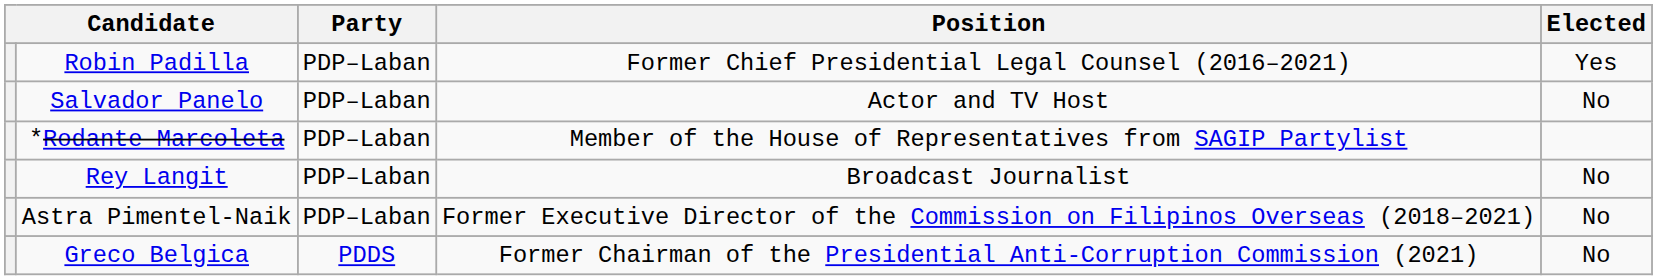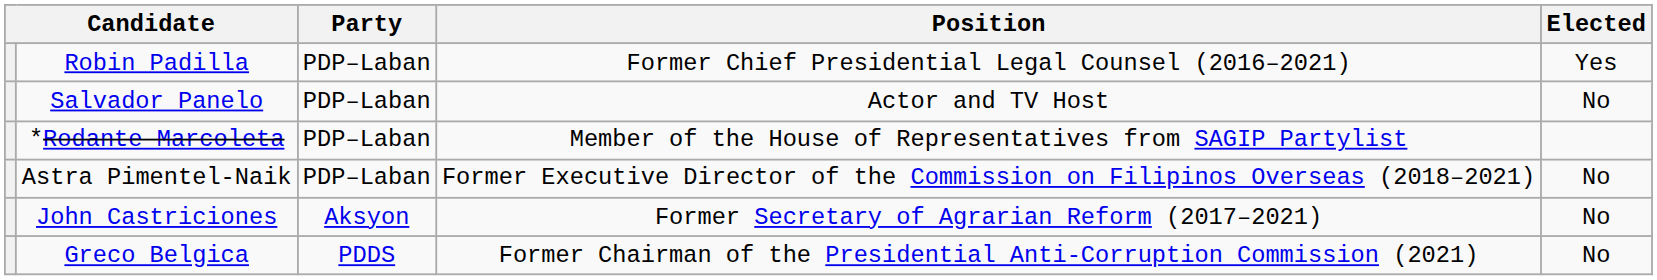- row: (157, 178)
+ row: (157, 217)
